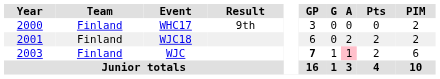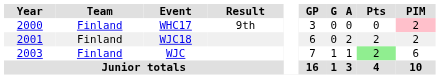(416, 25) no background -> (416, 25) pink background
(312, 53) bold -> (312, 53) normal
(349, 53) pink background -> (349, 53) no background
(376, 53) no background -> (376, 53) lightgreen background
